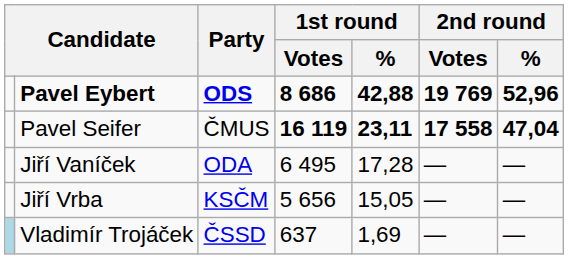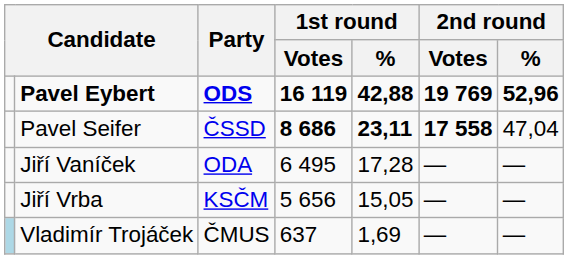(308, 93) 8 686 -> (313, 93) 16 119
(237, 128) ČMUS -> (235, 128) ČSSD
(313, 128) 16 119 -> (308, 128) 8 686
(531, 128) bold -> (531, 128) normal
(235, 235) ČSSD -> (237, 235) ČMUS
